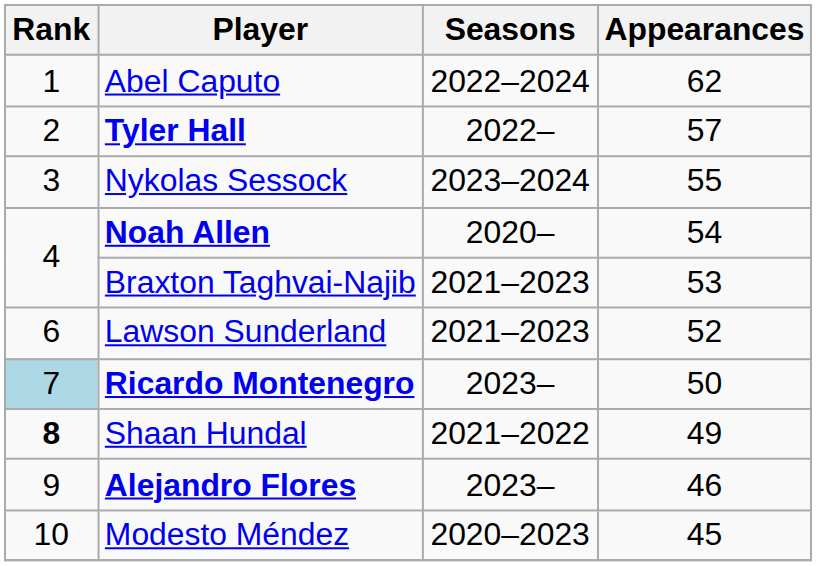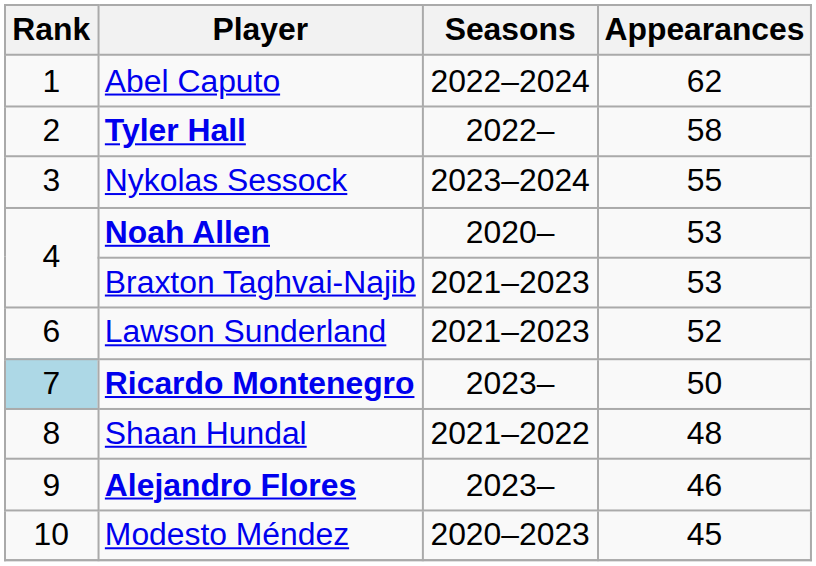(704, 130) 57 -> (704, 130) 58
(704, 231) 54 -> (704, 231) 53
(51, 433) bold -> (51, 433) normal
(704, 433) 49 -> (704, 433) 48
